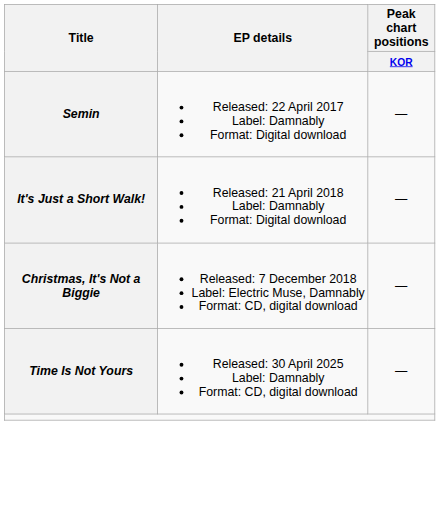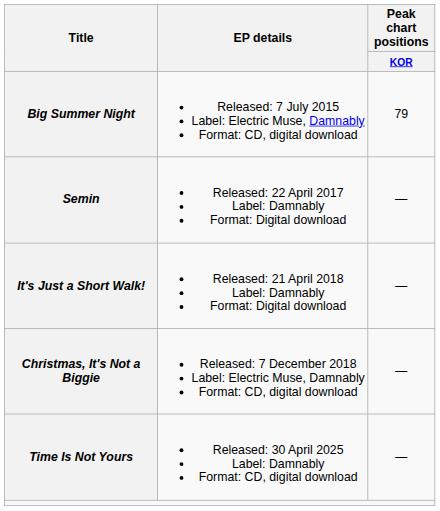+ row: (81, 114)
